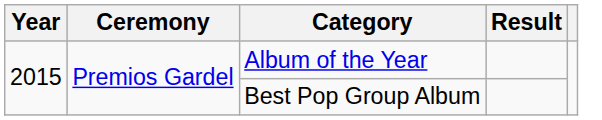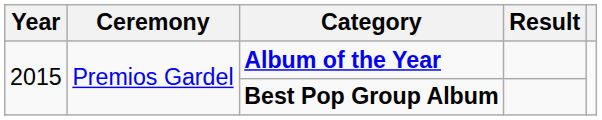(336, 59) normal -> (343, 59) bold
(362, 96) normal -> (371, 96) bold
